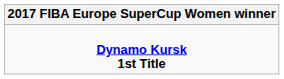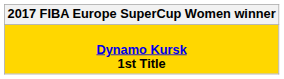(142, 56) no background -> (142, 56) gold background
